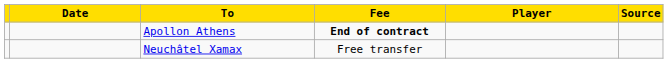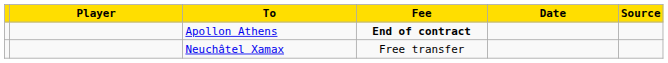columns swapped: (532, 13) <-> (75, 13)
